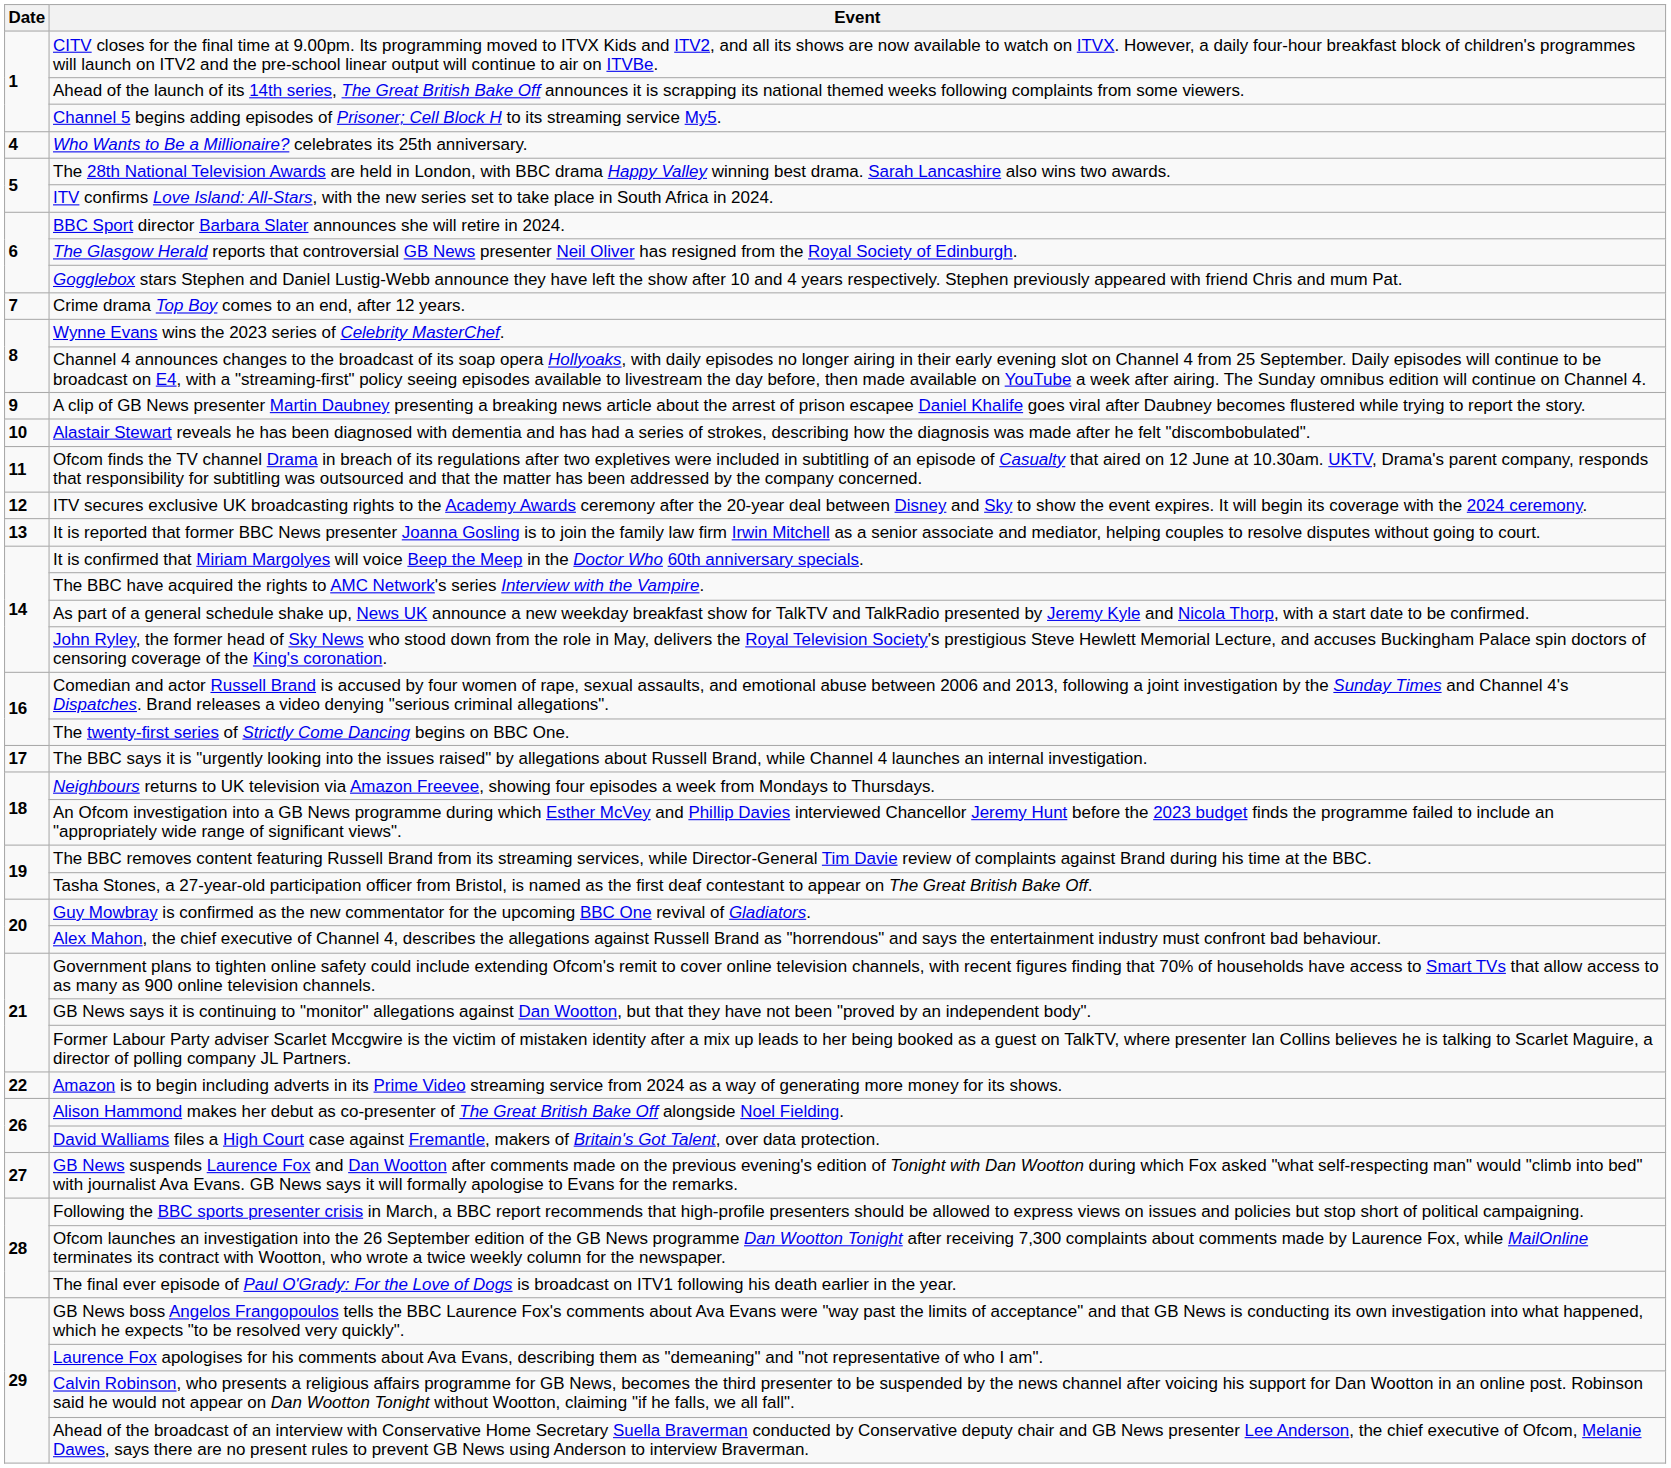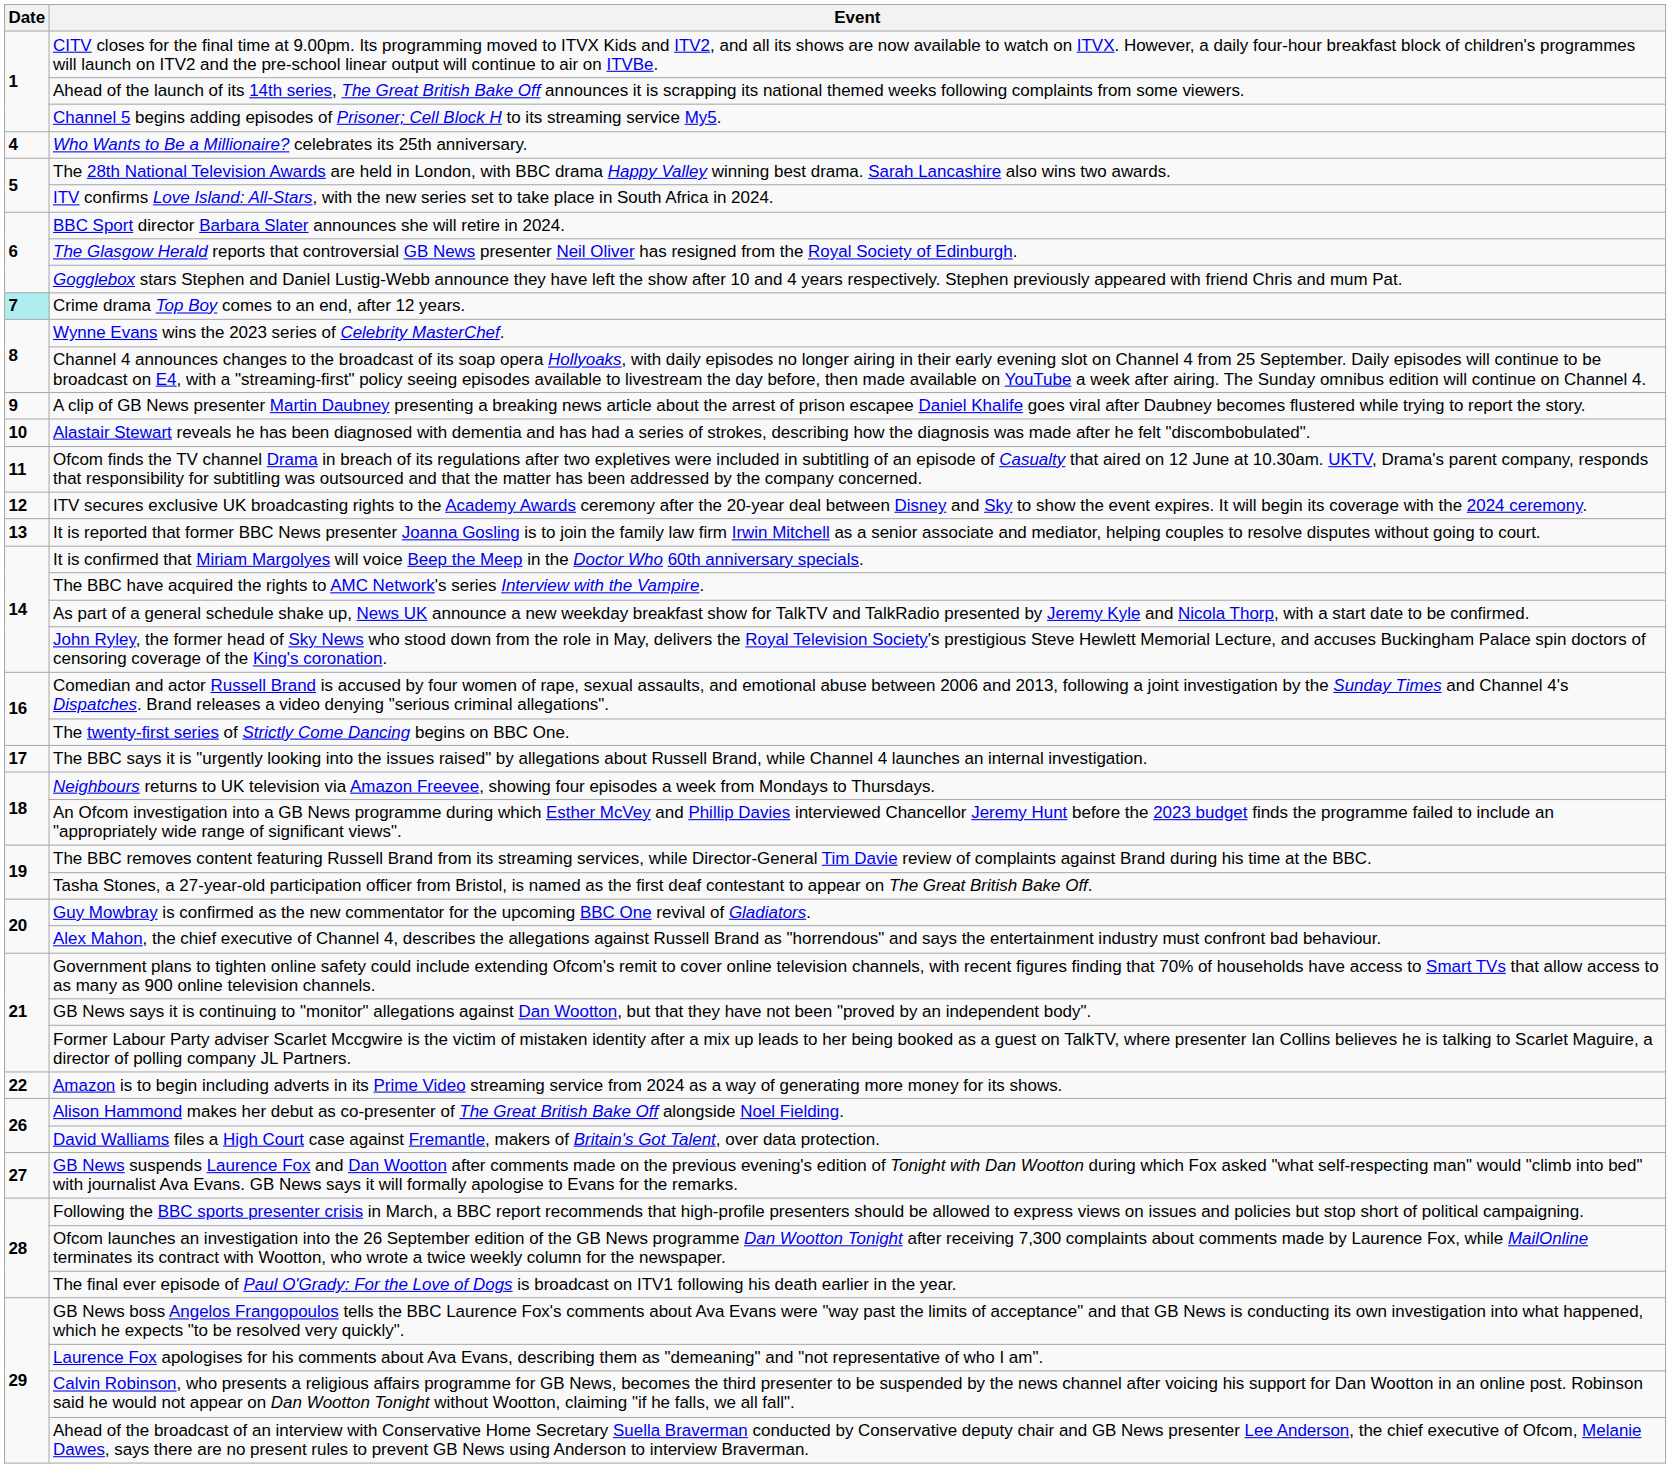(13, 306) no background -> (13, 306) paleturquoise background
